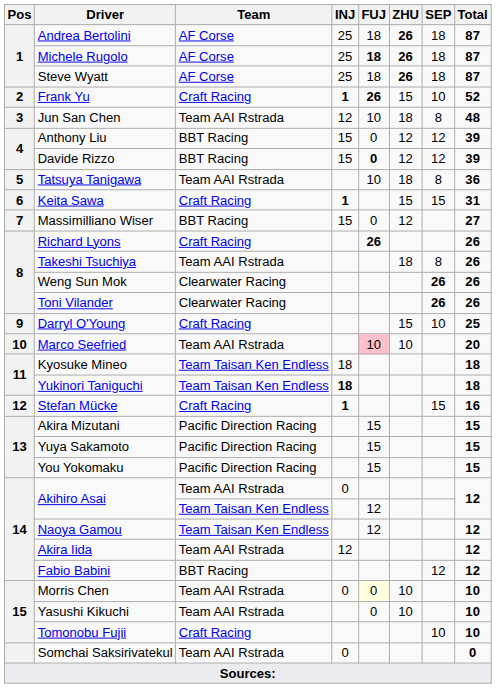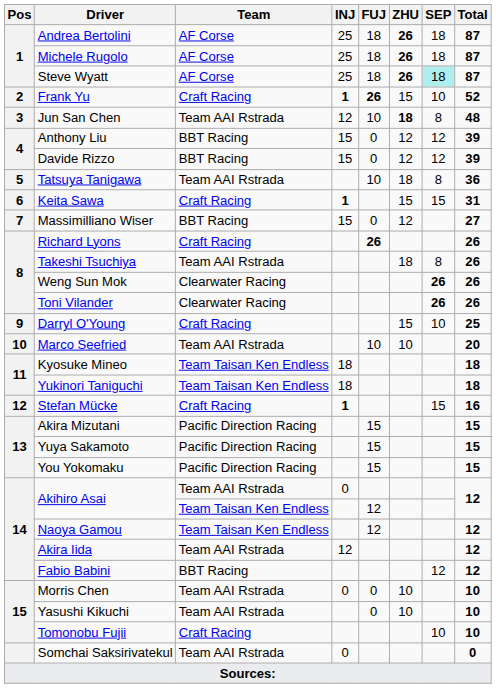(374, 56) bold -> (374, 56) normal
(438, 76) no background -> (438, 76) paleturquoise background
(406, 117) normal -> (406, 117) bold
(374, 158) bold -> (374, 158) normal
(374, 344) pink background -> (374, 344) no background
(345, 385) bold -> (345, 385) normal
(374, 591) lightyellow background -> (374, 591) no background
